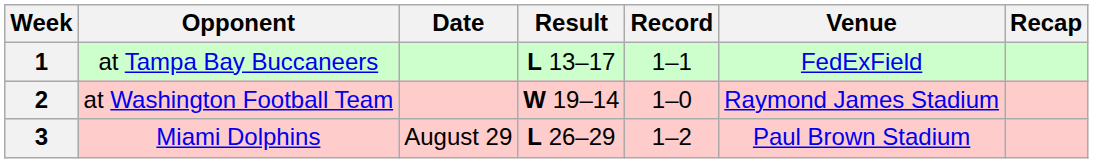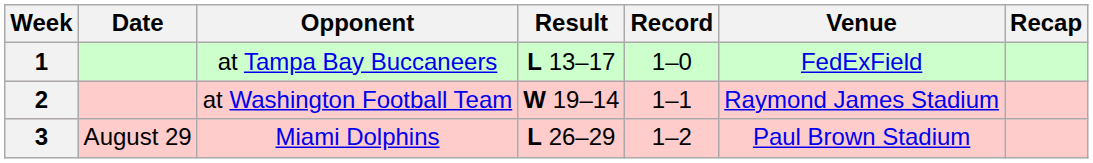columns swapped: (458, 23) <-> (238, 23)
(672, 61) 1–1 -> (672, 61) 1–0
(672, 99) 1–0 -> (672, 99) 1–1
